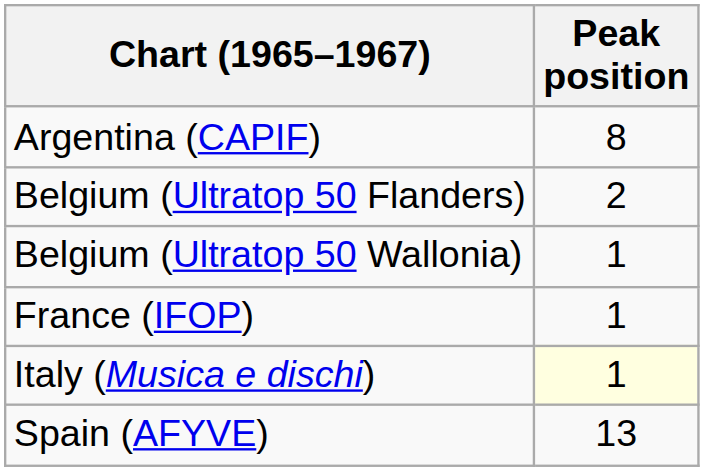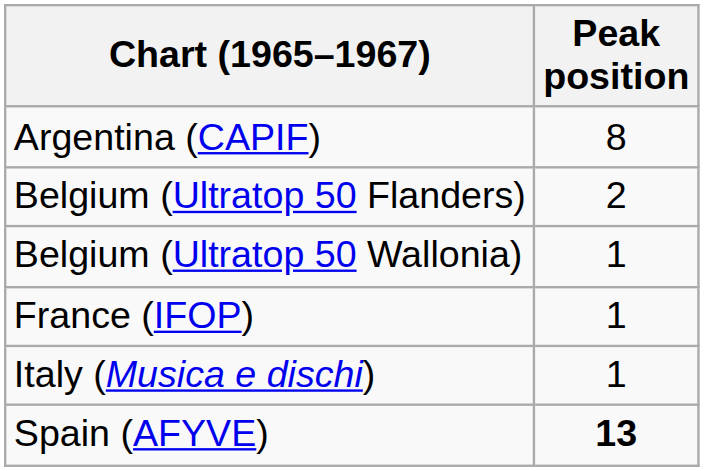(616, 374) lightyellow background -> (616, 374) no background
(616, 434) normal -> (616, 434) bold
